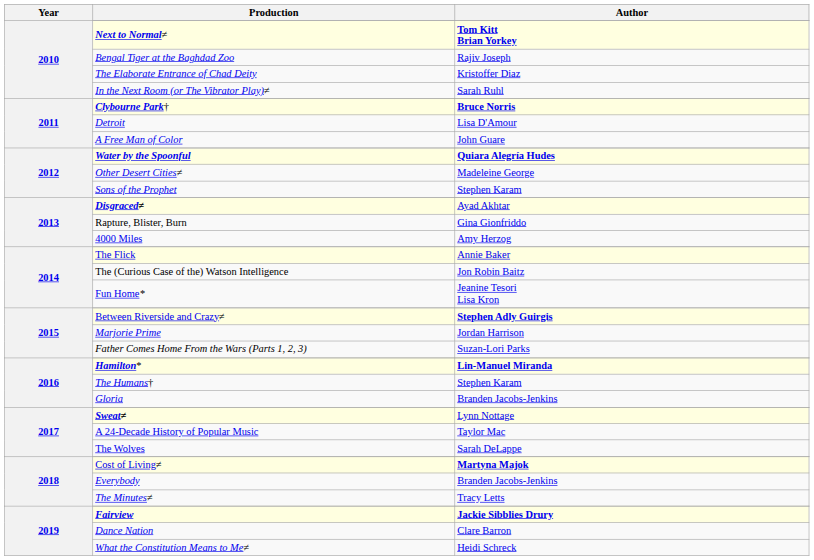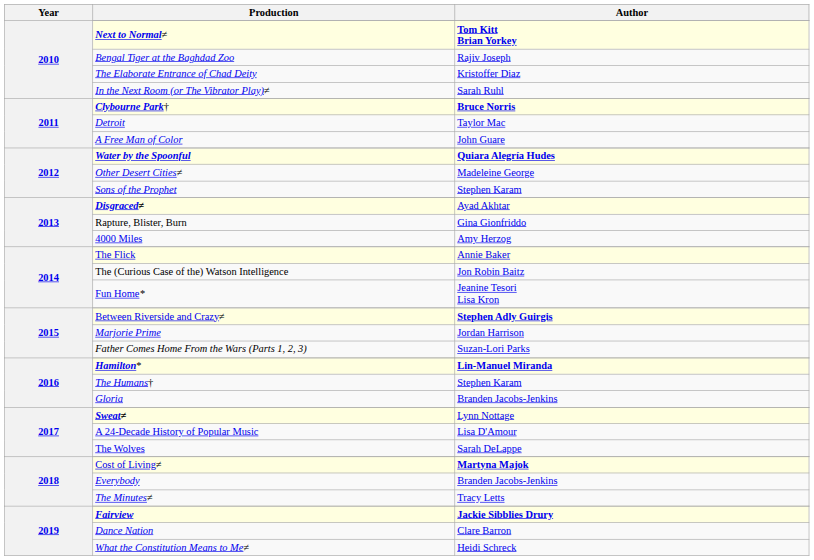(487, 123) Lisa D'Amour -> (481, 123) Taylor Mac
(481, 431) Taylor Mac -> (487, 431) Lisa D'Amour
